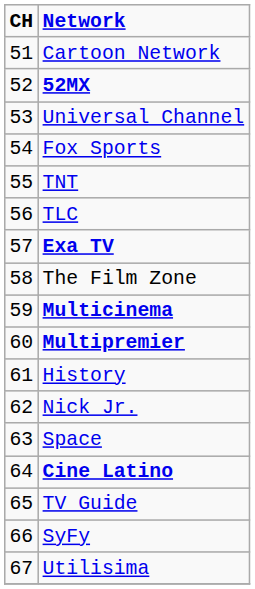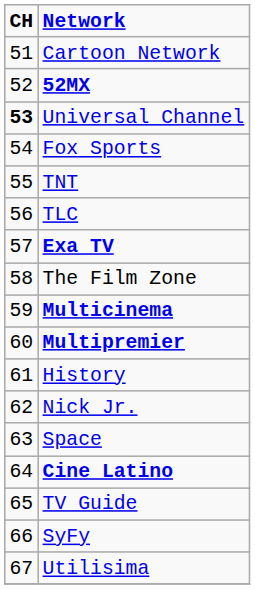(21, 117) normal -> (21, 117) bold
